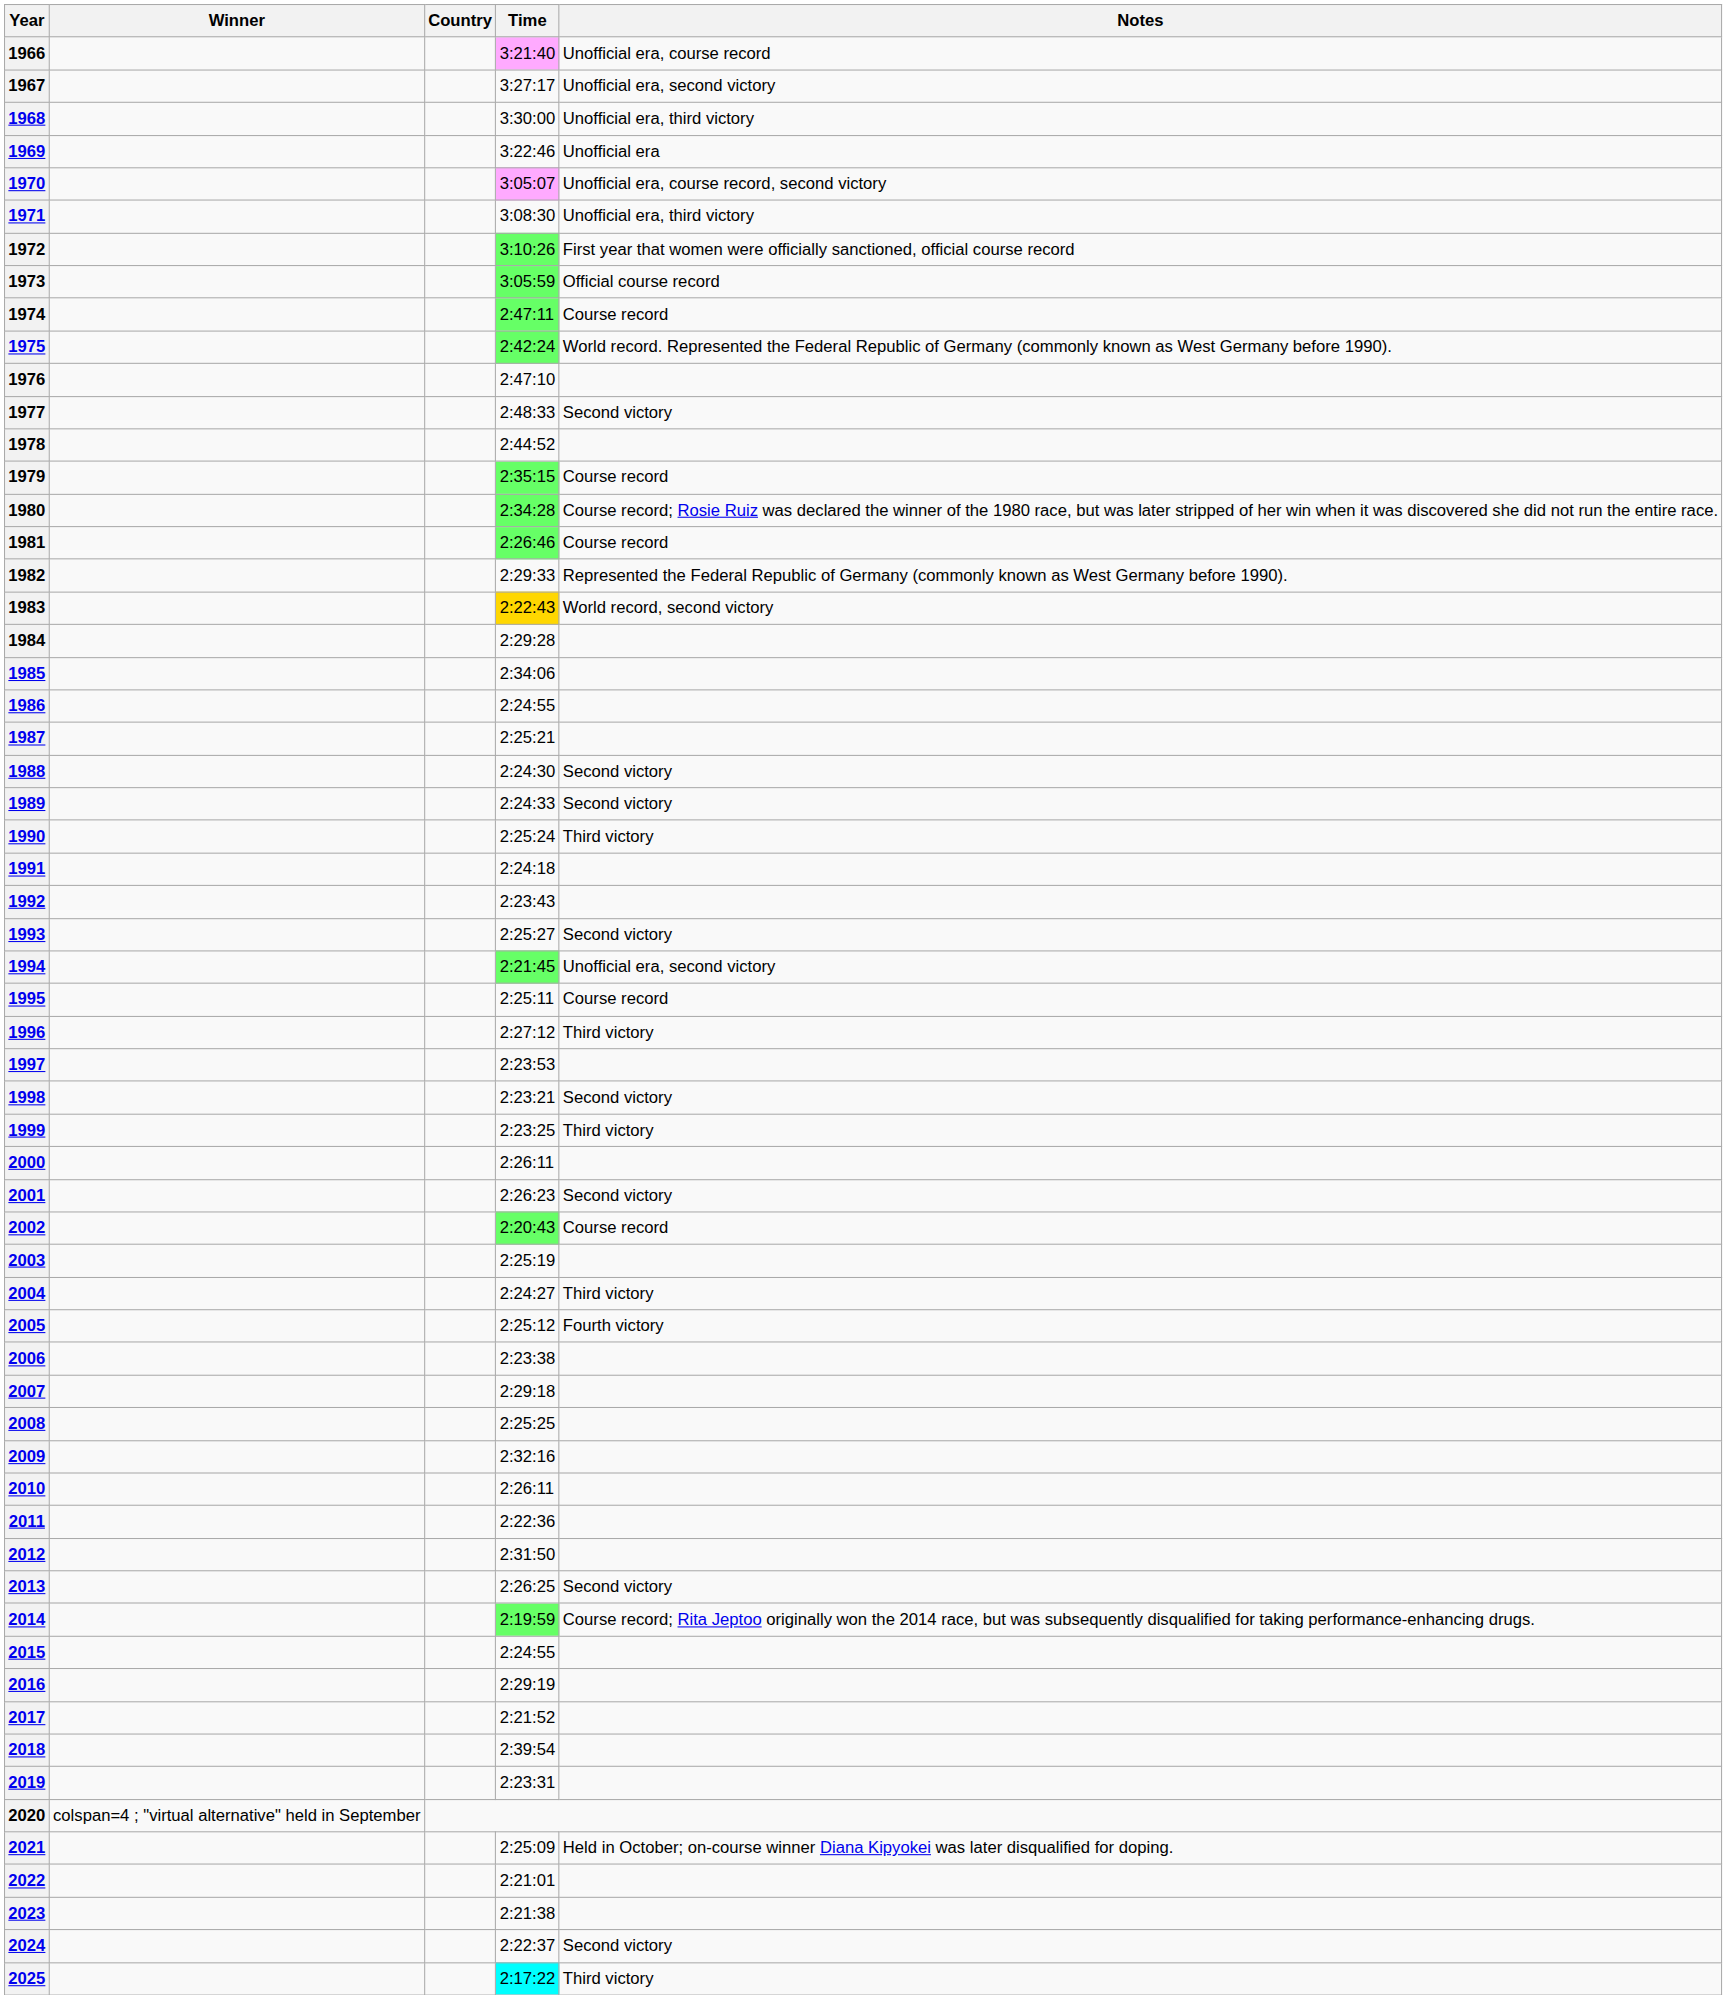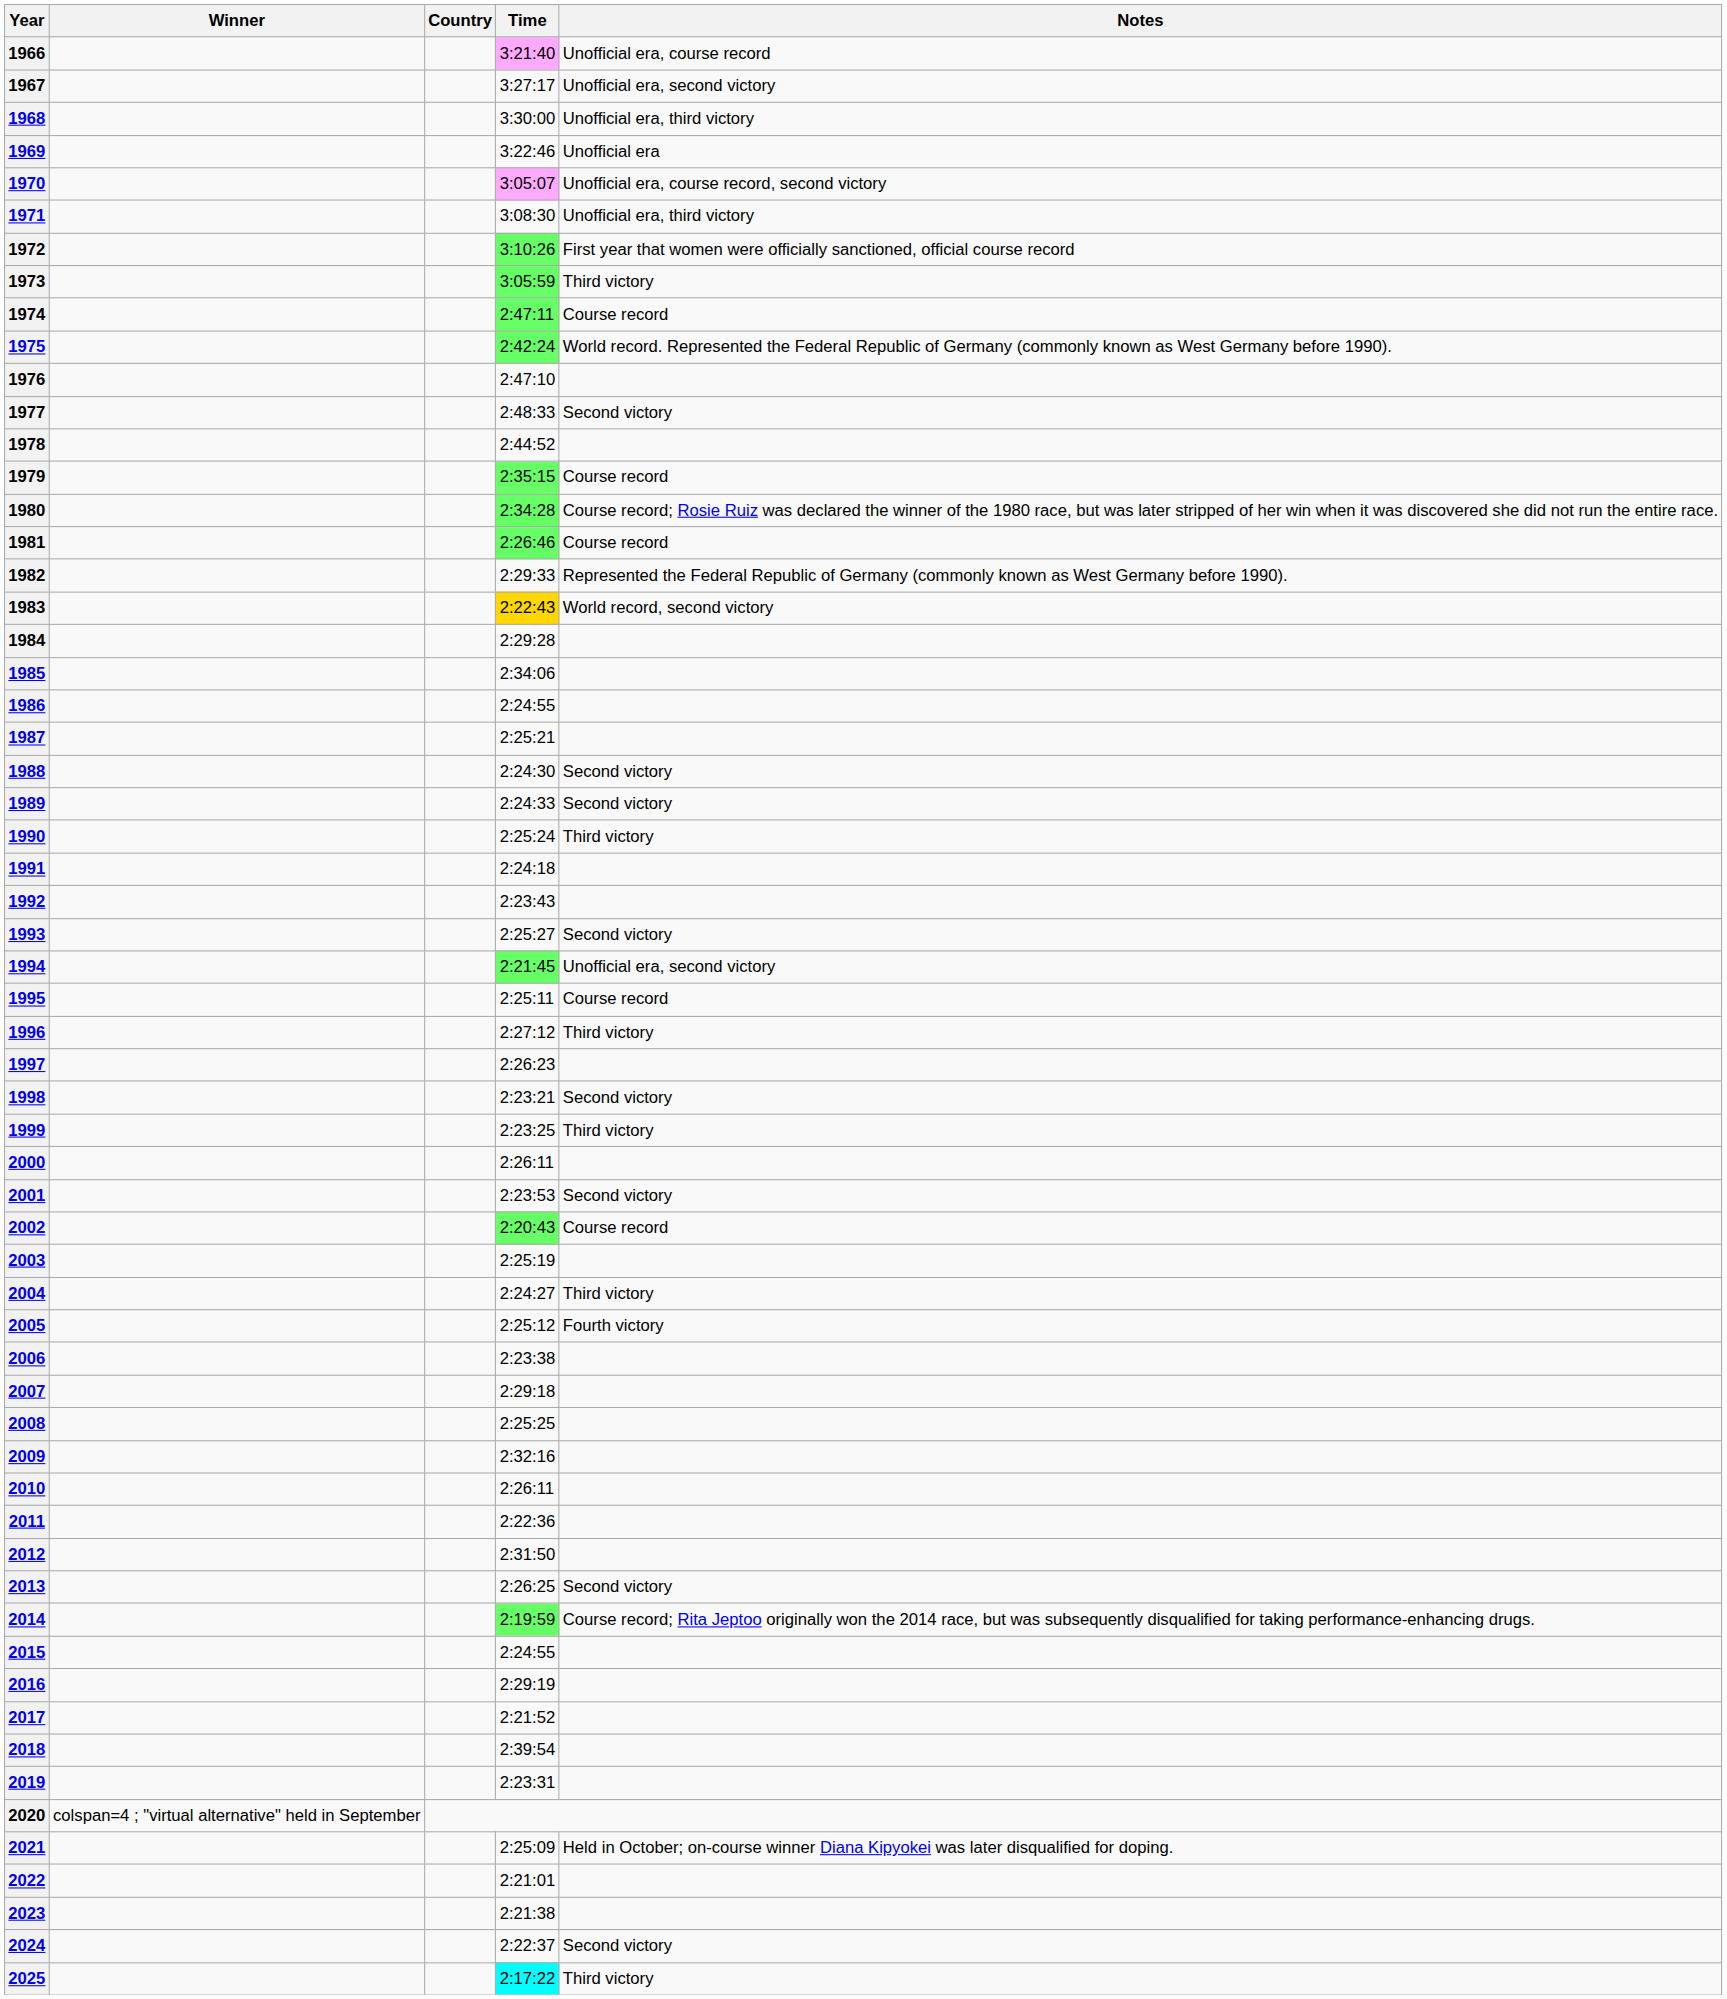(641, 281) Official course record -> (608, 281) Third victory
(527, 1064) 2:23:53 -> (527, 1064) 2:26:23
(527, 1195) 2:26:23 -> (527, 1195) 2:23:53
